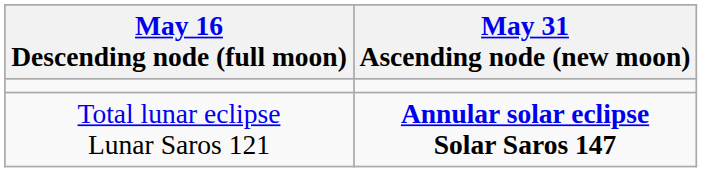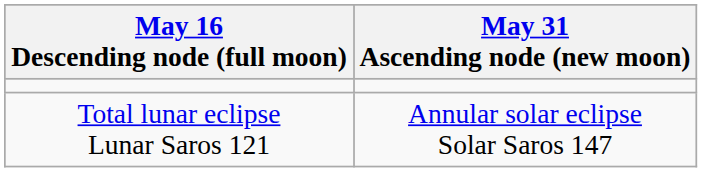(525, 129) bold -> (525, 129) normal
